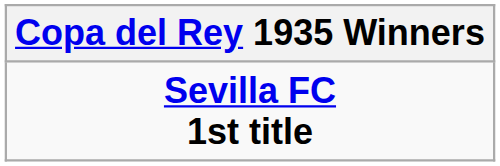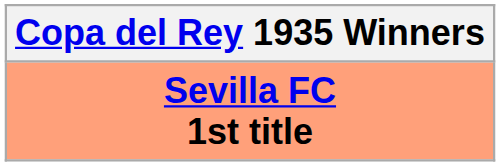(250, 110) no background -> (250, 110) lightsalmon background
